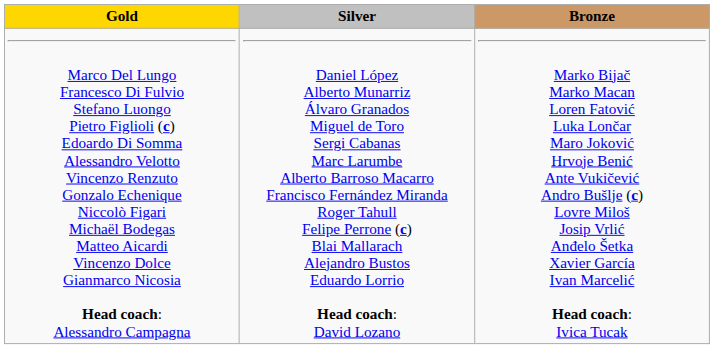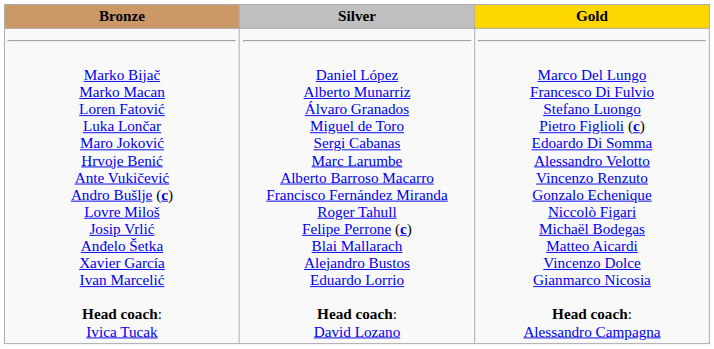columns swapped: (122, 16) <-> (592, 16)
